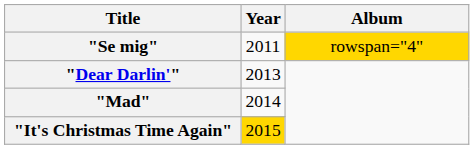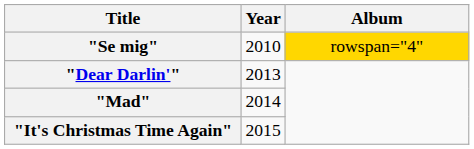(263, 46) 2011 -> (263, 46) 2010
(263, 130) gold background -> (263, 130) no background
